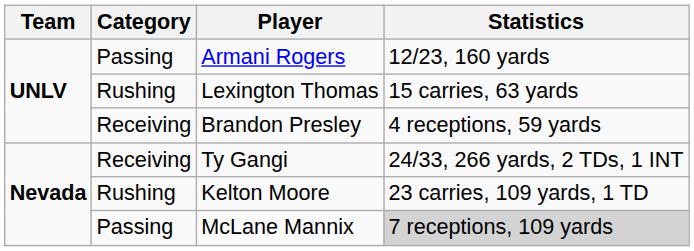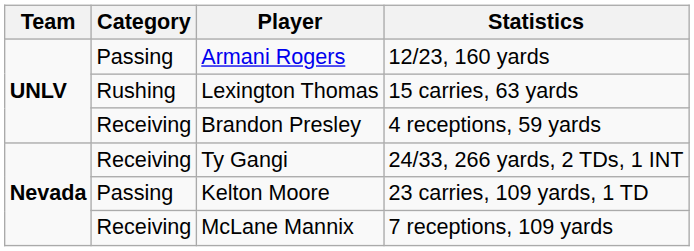(136, 193) Rushing -> (135, 193) Passing
(135, 227) Passing -> (144, 227) Receiving
(501, 227) lightgrey background -> (501, 227) no background
